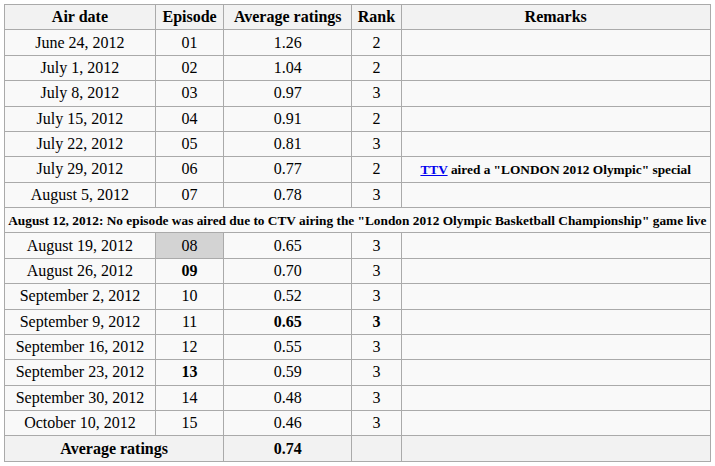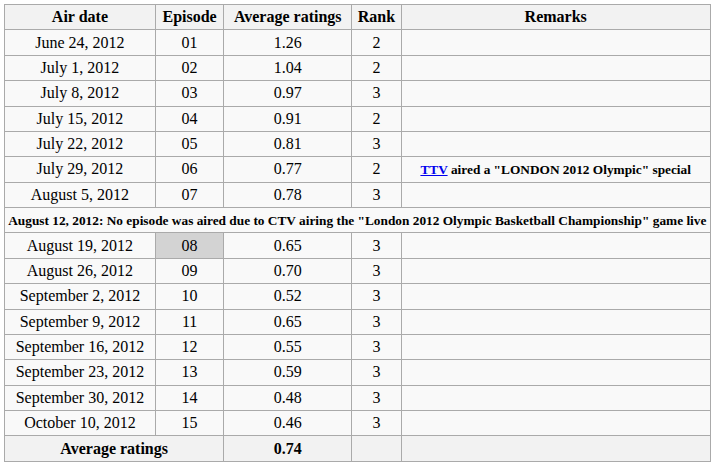(190, 270) bold -> (190, 270) normal
(288, 321) bold -> (288, 321) normal
(376, 321) bold -> (376, 321) normal
(190, 372) bold -> (190, 372) normal
